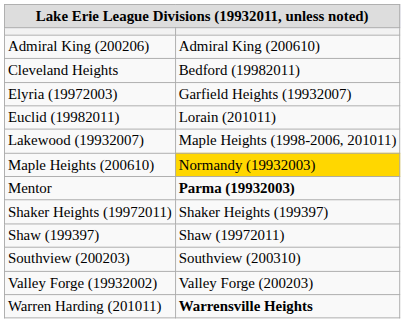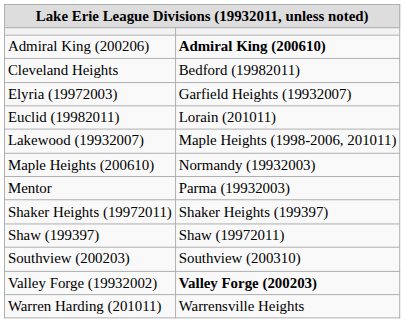(249, 46) normal -> (252, 46) bold
(247, 164) gold background -> (247, 164) no background
(237, 188) bold -> (234, 188) normal
(246, 282) normal -> (248, 282) bold
(246, 306) bold -> (242, 306) normal
